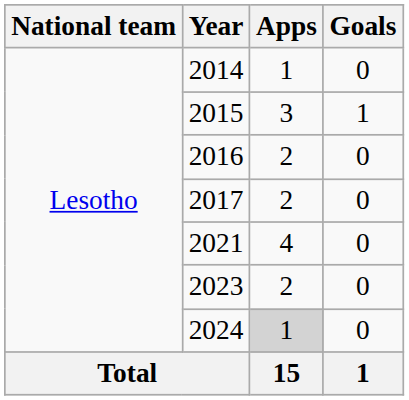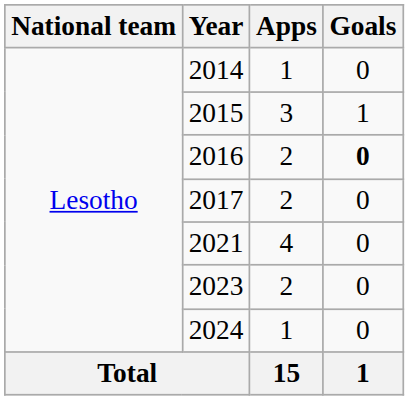(363, 156) normal -> (363, 156) bold
(286, 329) lightgrey background -> (286, 329) no background
